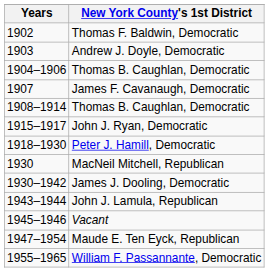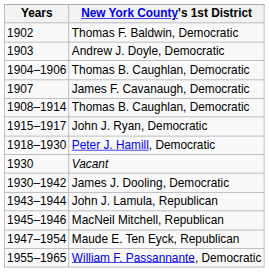(148, 164) MacNeil Mitchell, Republican -> (90, 164) Vacant
(90, 220) Vacant -> (148, 220) MacNeil Mitchell, Republican
